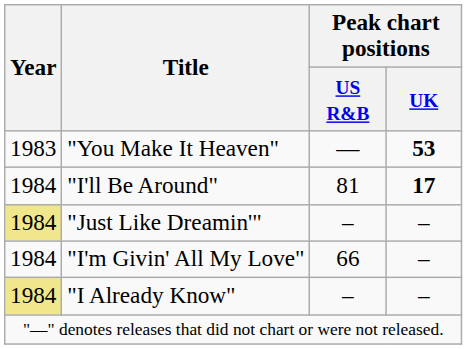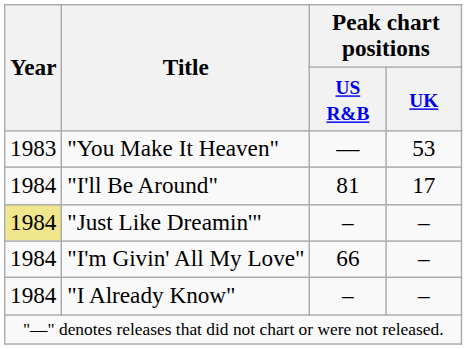(424, 148) bold -> (424, 148) normal
(424, 185) bold -> (424, 185) normal
(33, 295) khaki background -> (33, 295) no background
